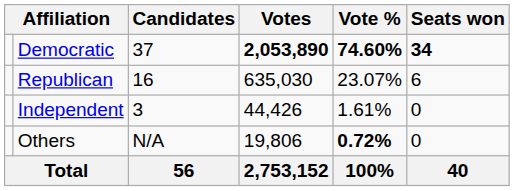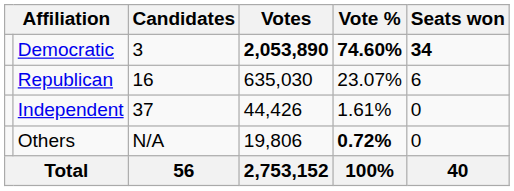(143, 49) 37 -> (138, 49) 3
(138, 110) 3 -> (143, 110) 37
